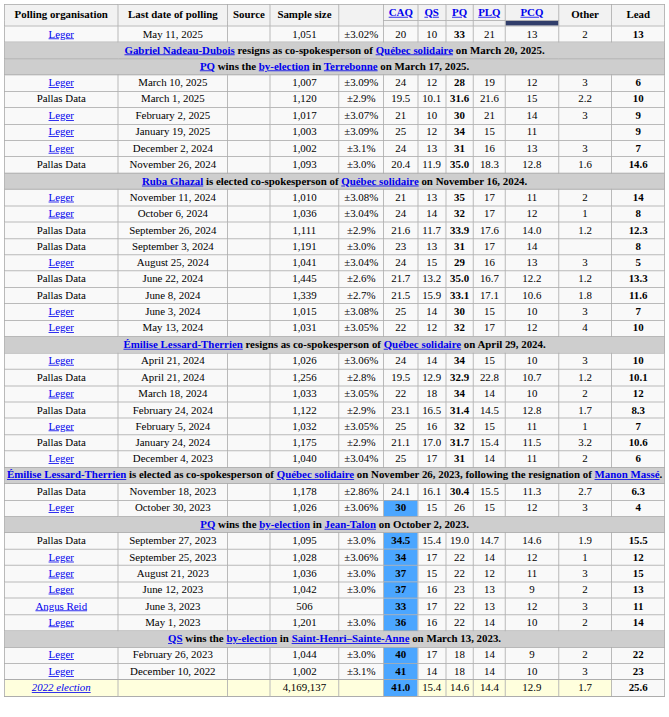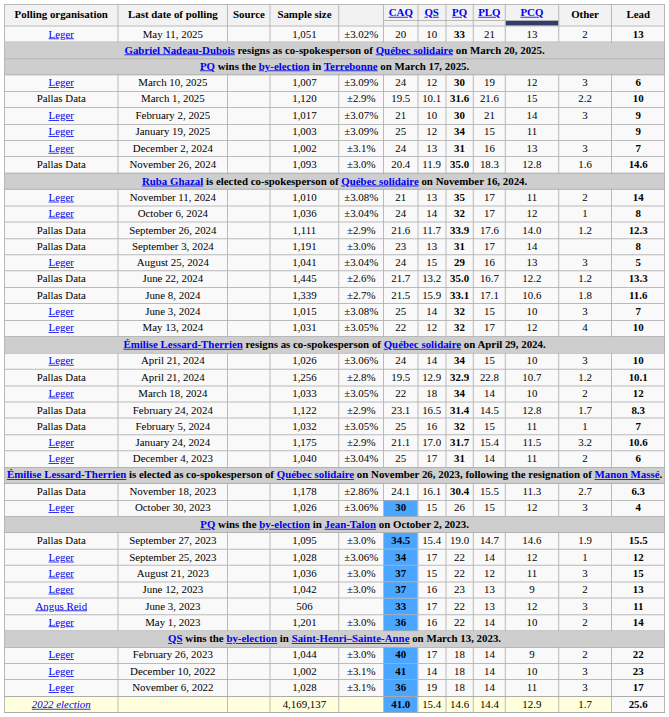(460, 82) 28 -> (460, 82) 30
(460, 311) 30 -> (460, 311) 32
(61, 426) Leger -> (61, 426) Pallas Data
(61, 442) Pallas Data -> (61, 442) Leger
+ row: (173, 687)
